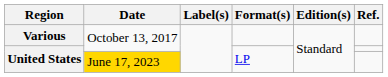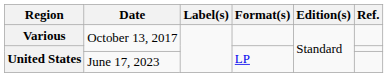(123, 61) gold background -> (123, 61) no background
